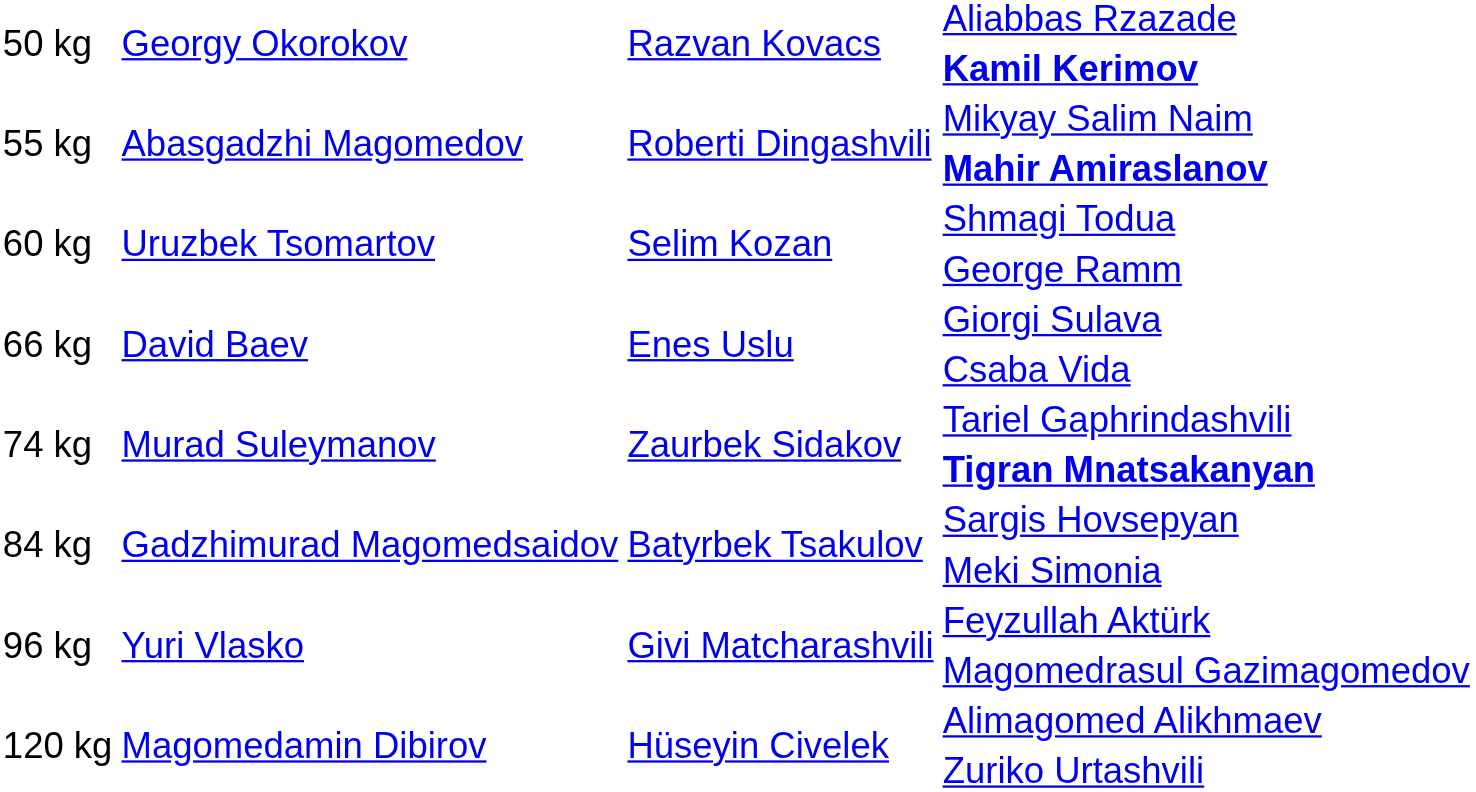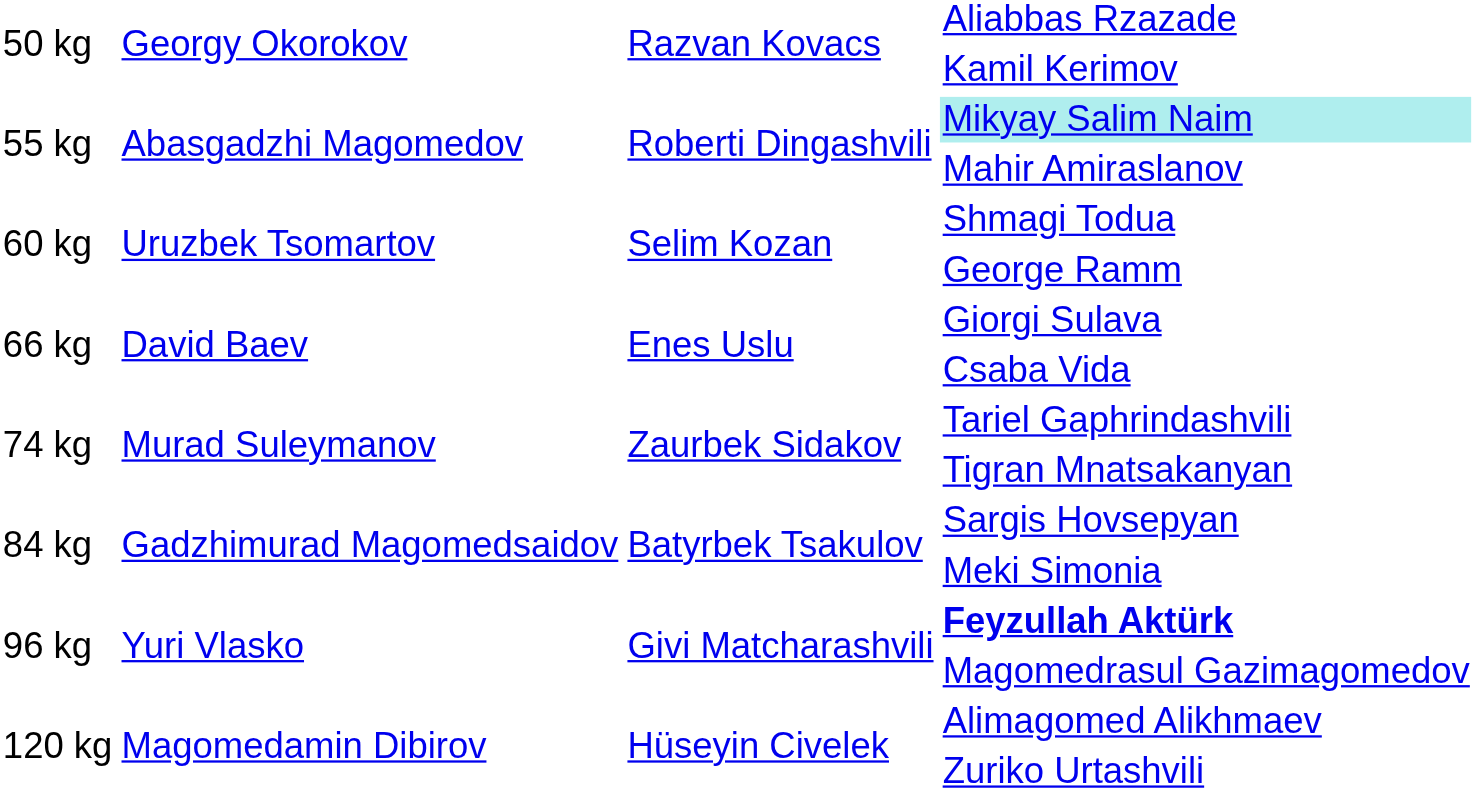(1070, 68) bold -> (1060, 68) normal
(1098, 119) no background -> (1098, 119) paleturquoise background
(1105, 169) bold -> (1093, 169) normal
(1129, 470) bold -> (1117, 470) normal
(1076, 620) normal -> (1088, 620) bold
